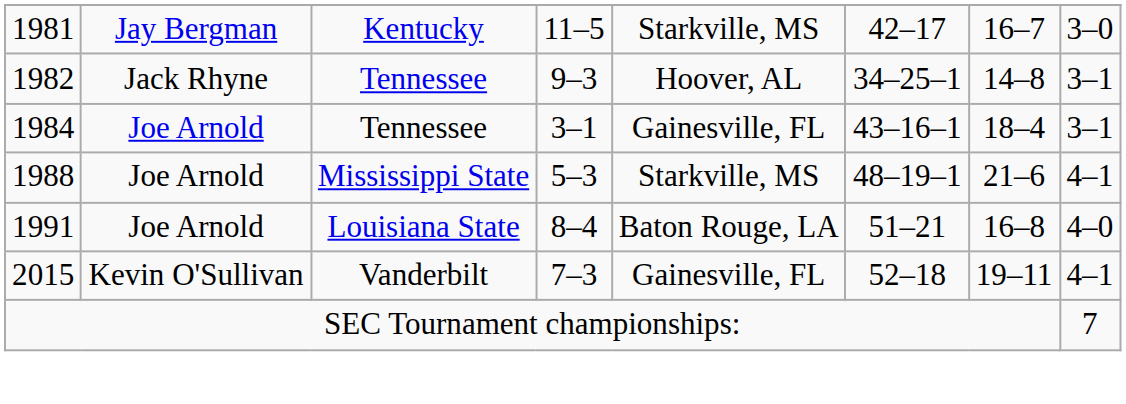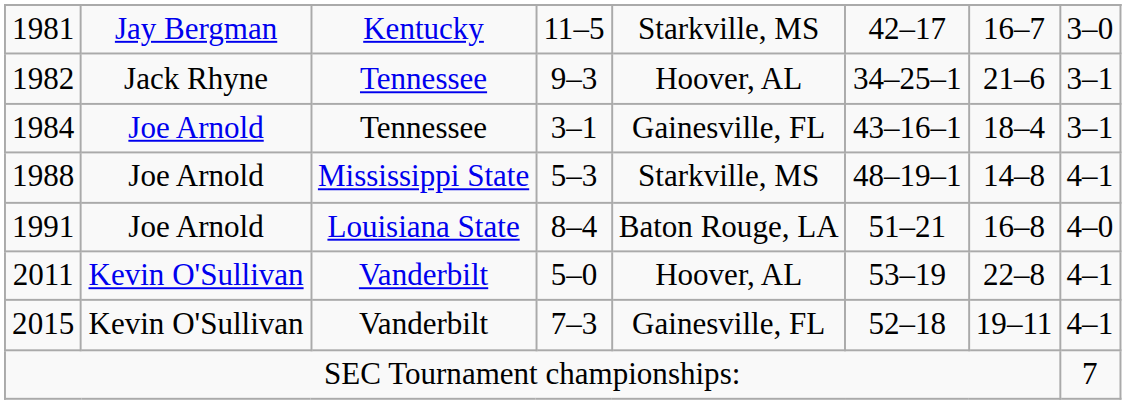(1014, 78) 14–8 -> (1014, 78) 21–6
(1014, 176) 21–6 -> (1014, 176) 14–8
+ row: (43, 275)
